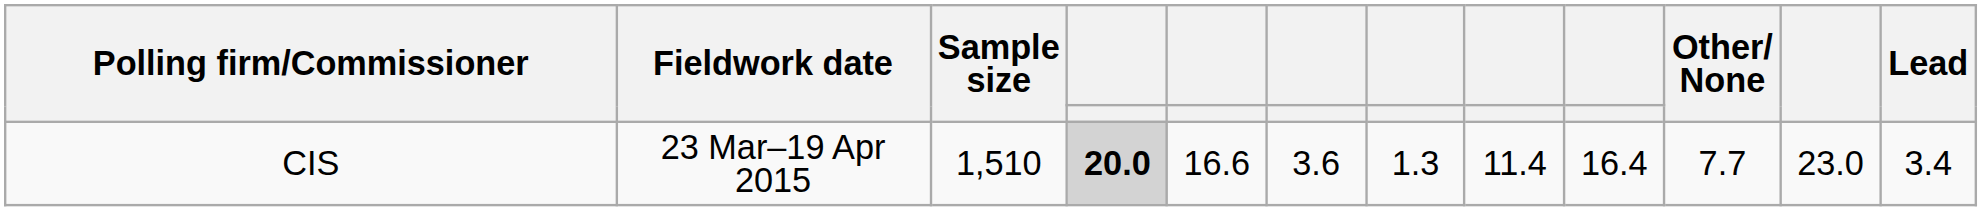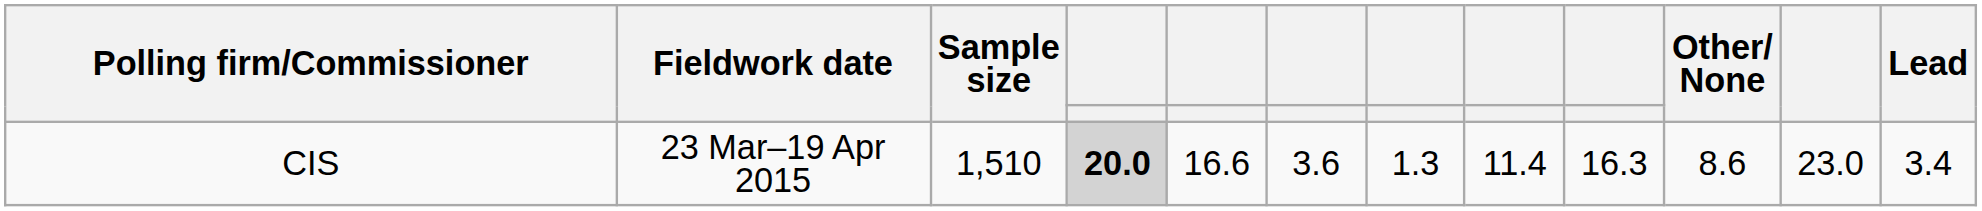(1614, 163) 16.4 -> (1614, 163) 16.3
(1722, 163) 7.7 -> (1722, 163) 8.6
